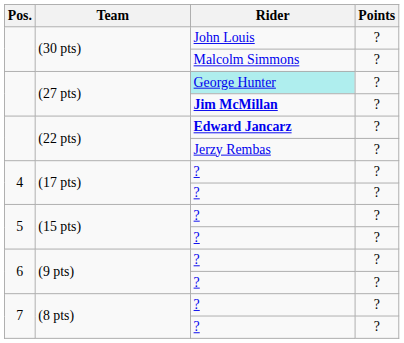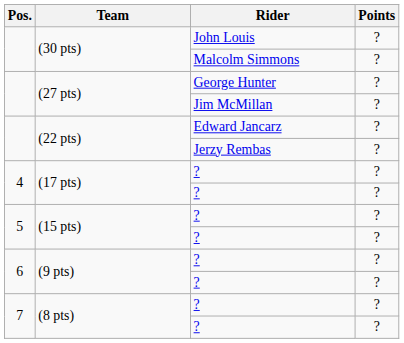(235, 82) paleturquoise background -> (235, 82) no background
(236, 104) bold -> (233, 104) normal
(243, 126) bold -> (238, 126) normal
